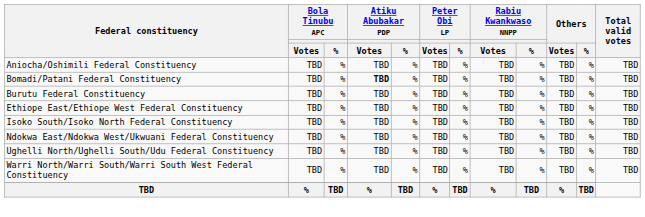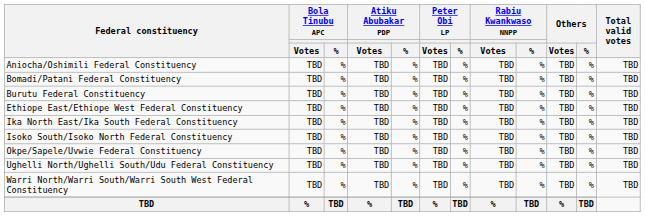(381, 79) bold -> (381, 79) normal
+ row: (122, 122)
+ row: (104, 151)
- row: (140, 136)
